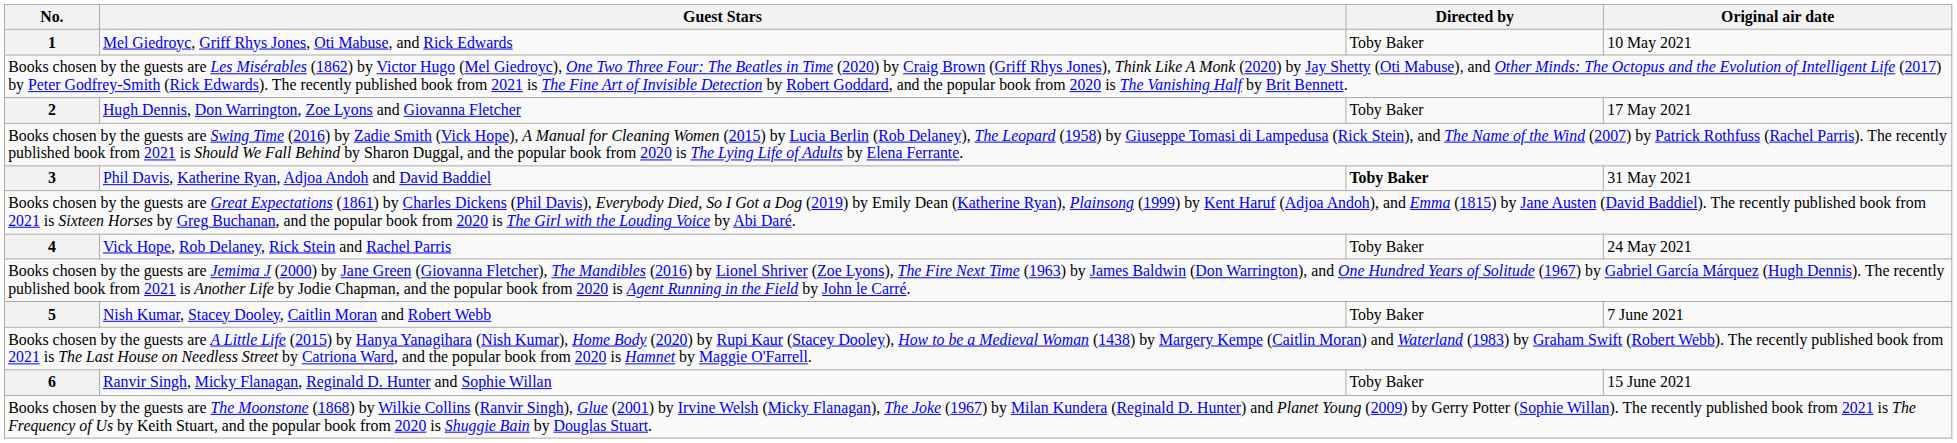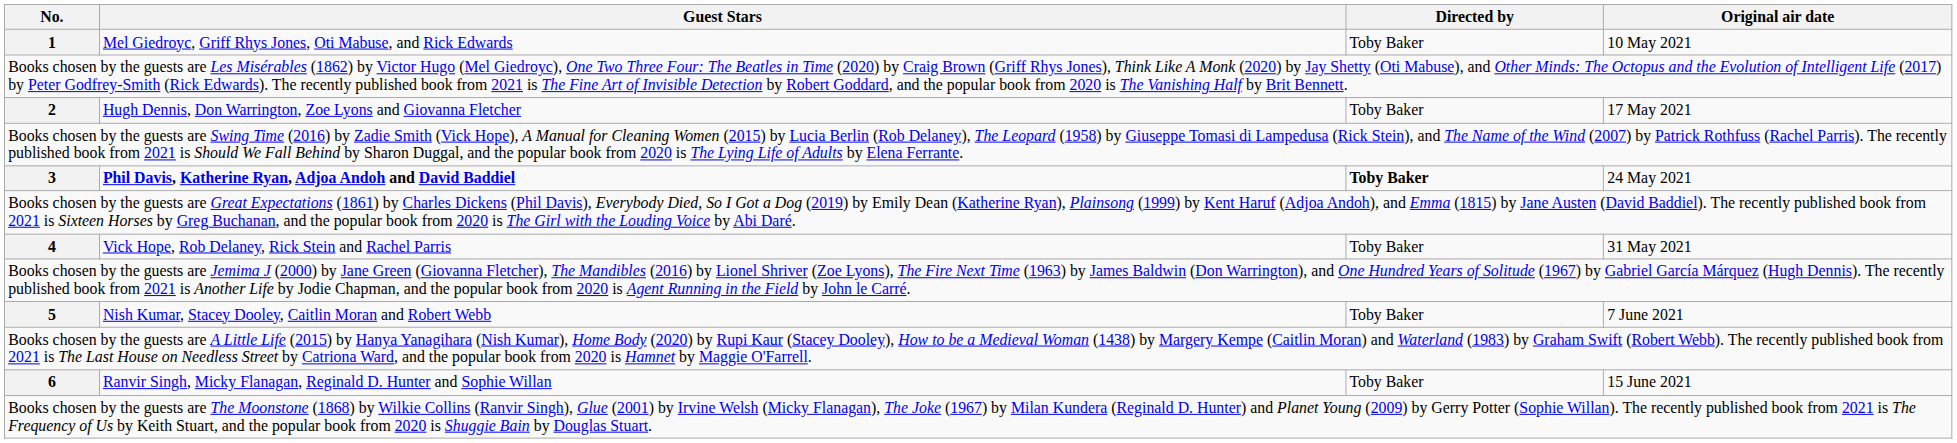(297, 178) normal -> (309, 178) bold
(1649, 178) 31 May 2021 -> (1649, 178) 24 May 2021
(1649, 246) 24 May 2021 -> (1649, 246) 31 May 2021
